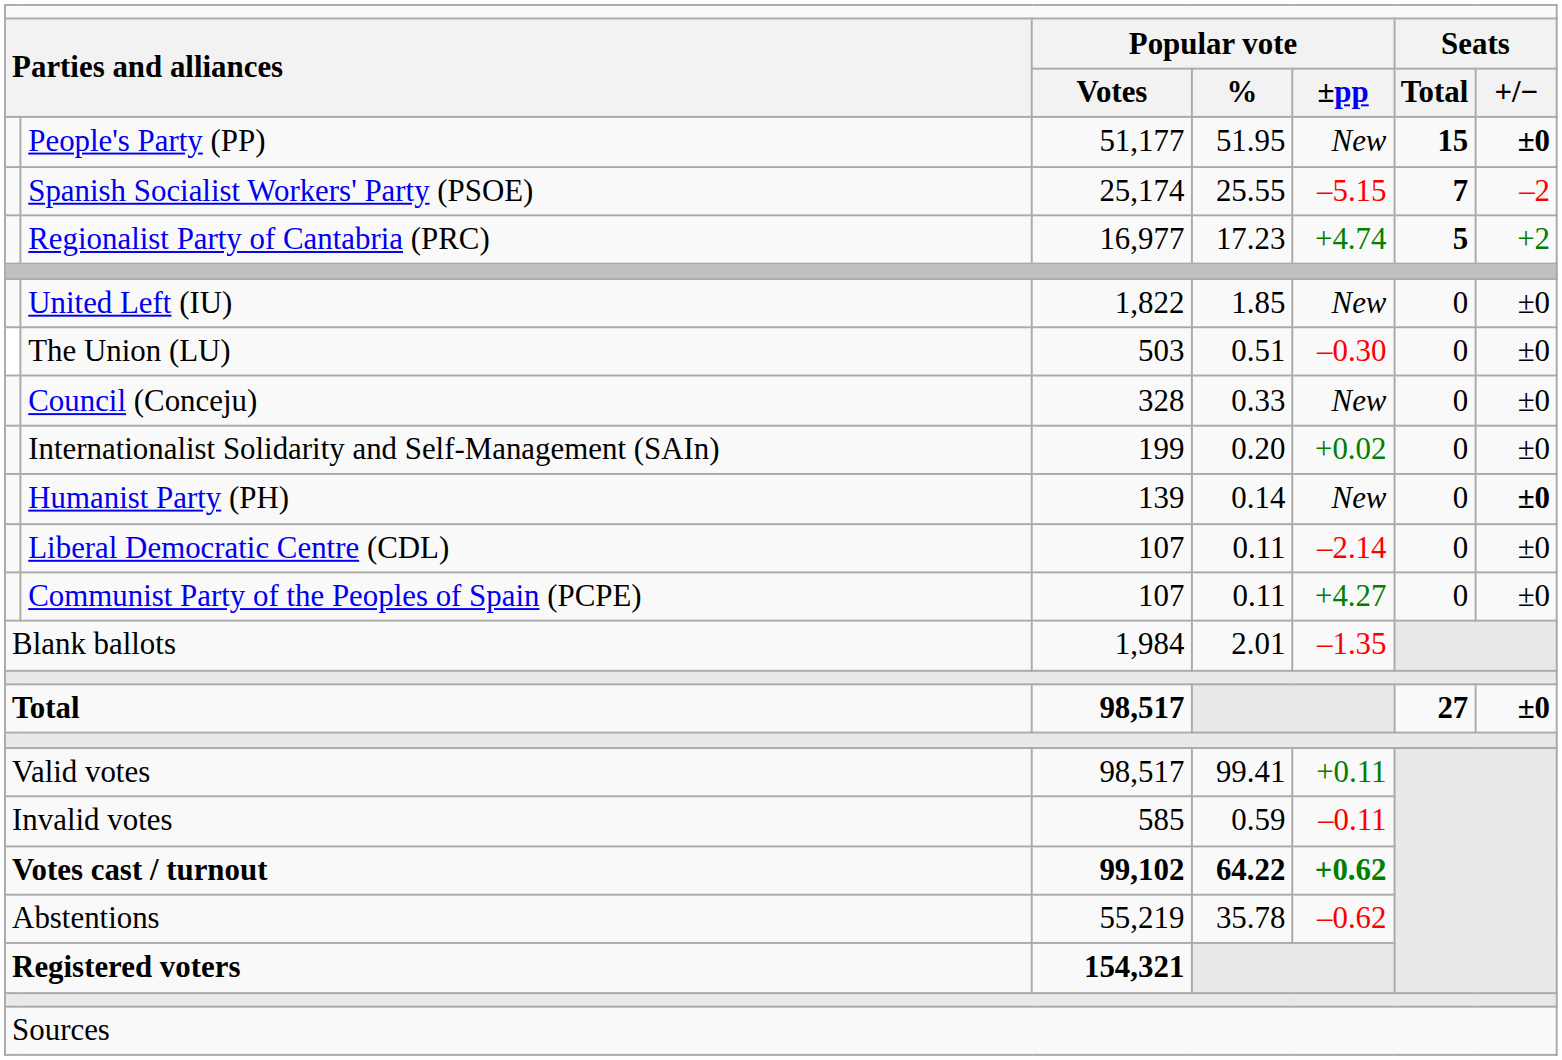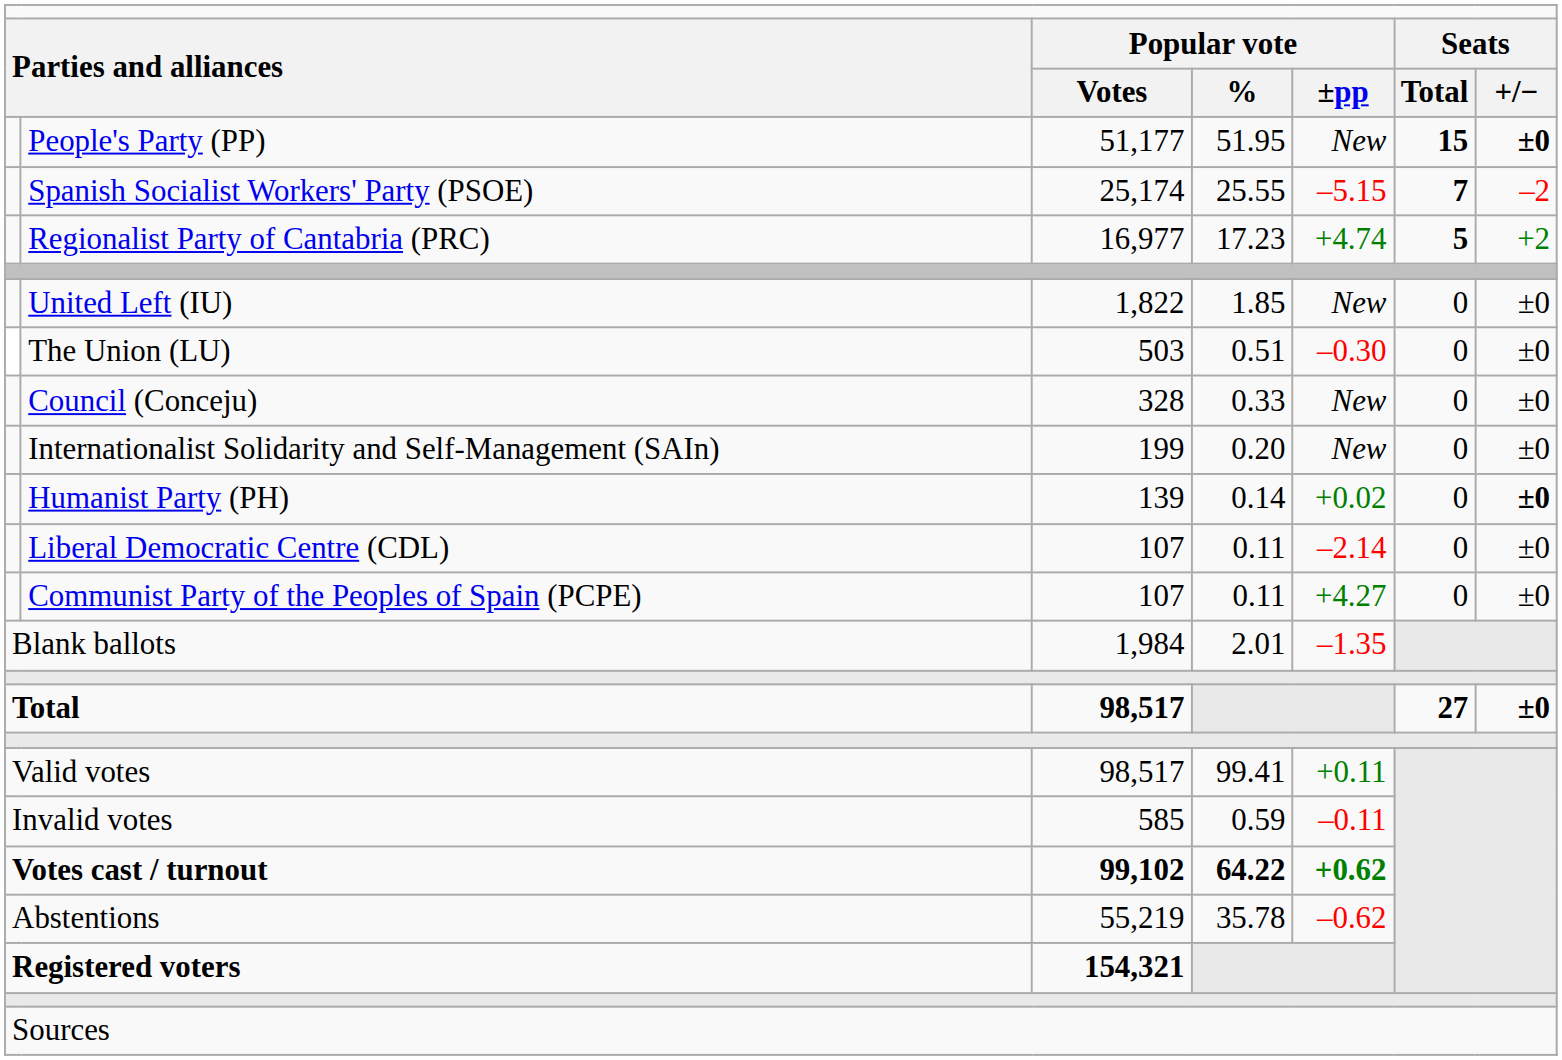(1351, 449) +0.02 -> (1359, 449) New
(1359, 498) New -> (1351, 498) +0.02
